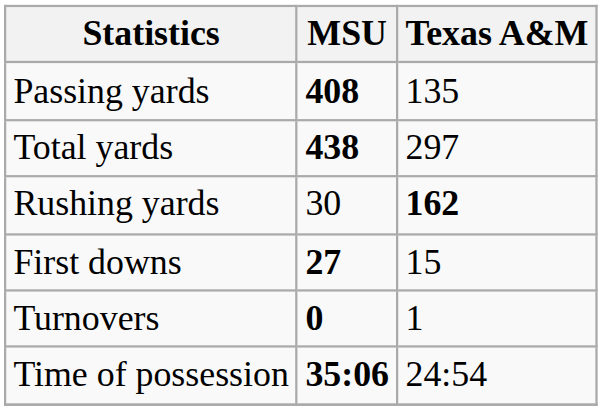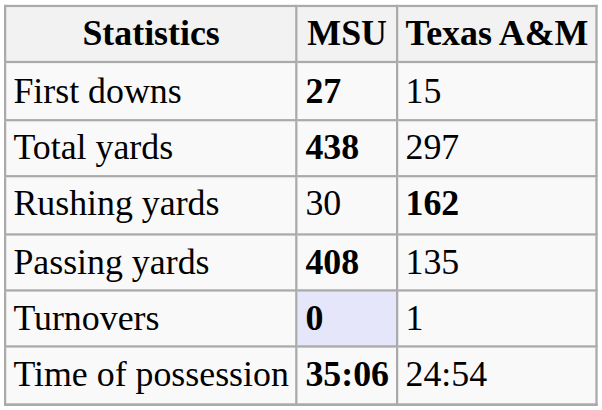rows swapped: (98, 261) <-> (111, 90)
(314, 317) no background -> (314, 317) lavender background
